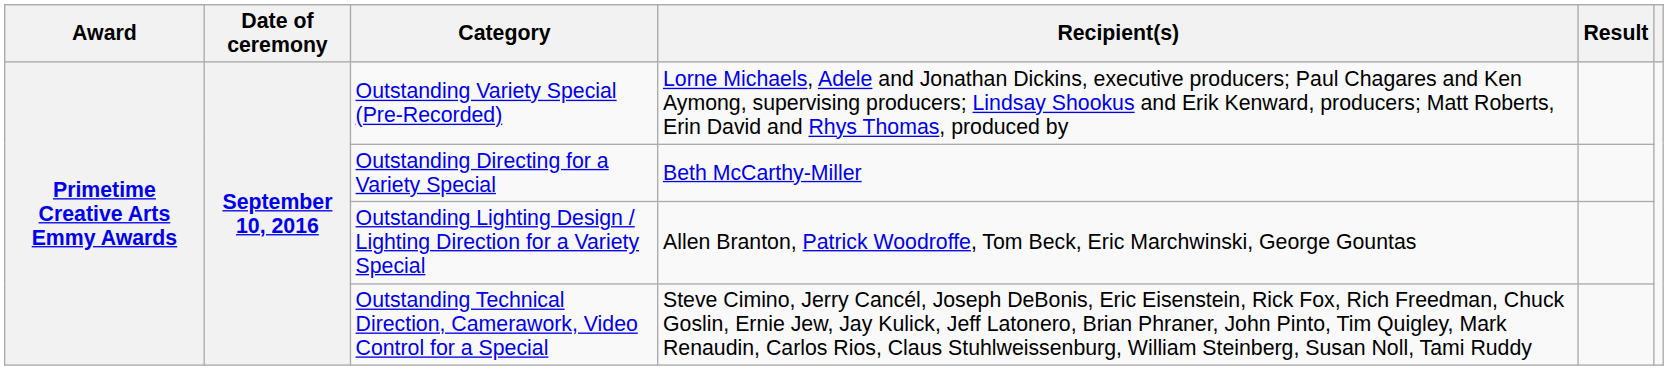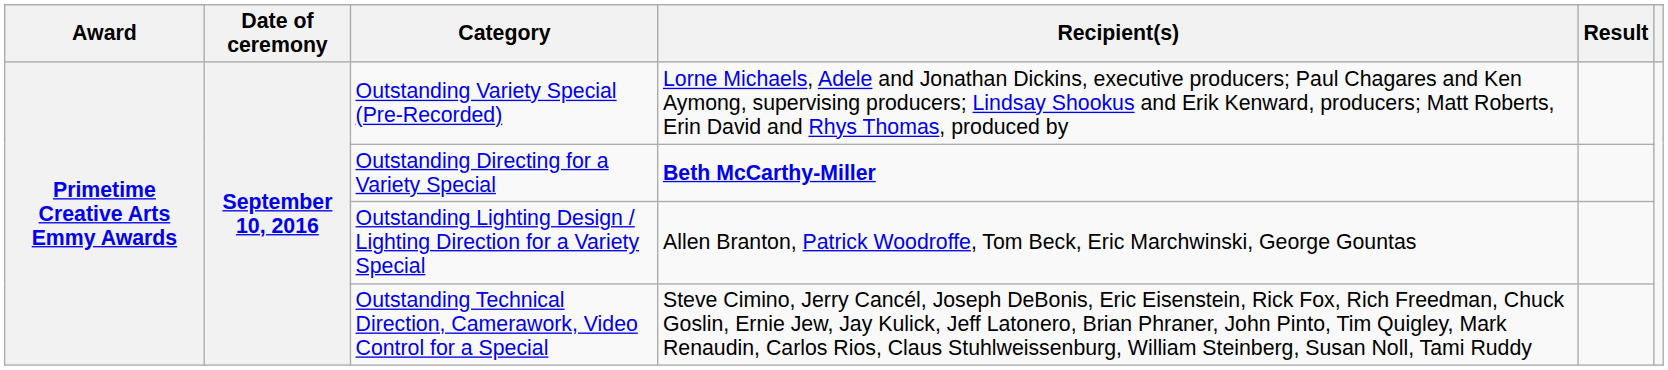(762, 172) normal -> (769, 172) bold
